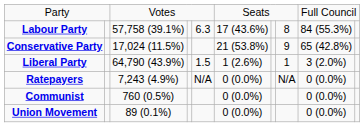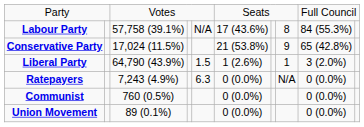(203, 29) 6.3 -> (203, 29) N/A
(203, 79) N/A -> (203, 79) 6.3
